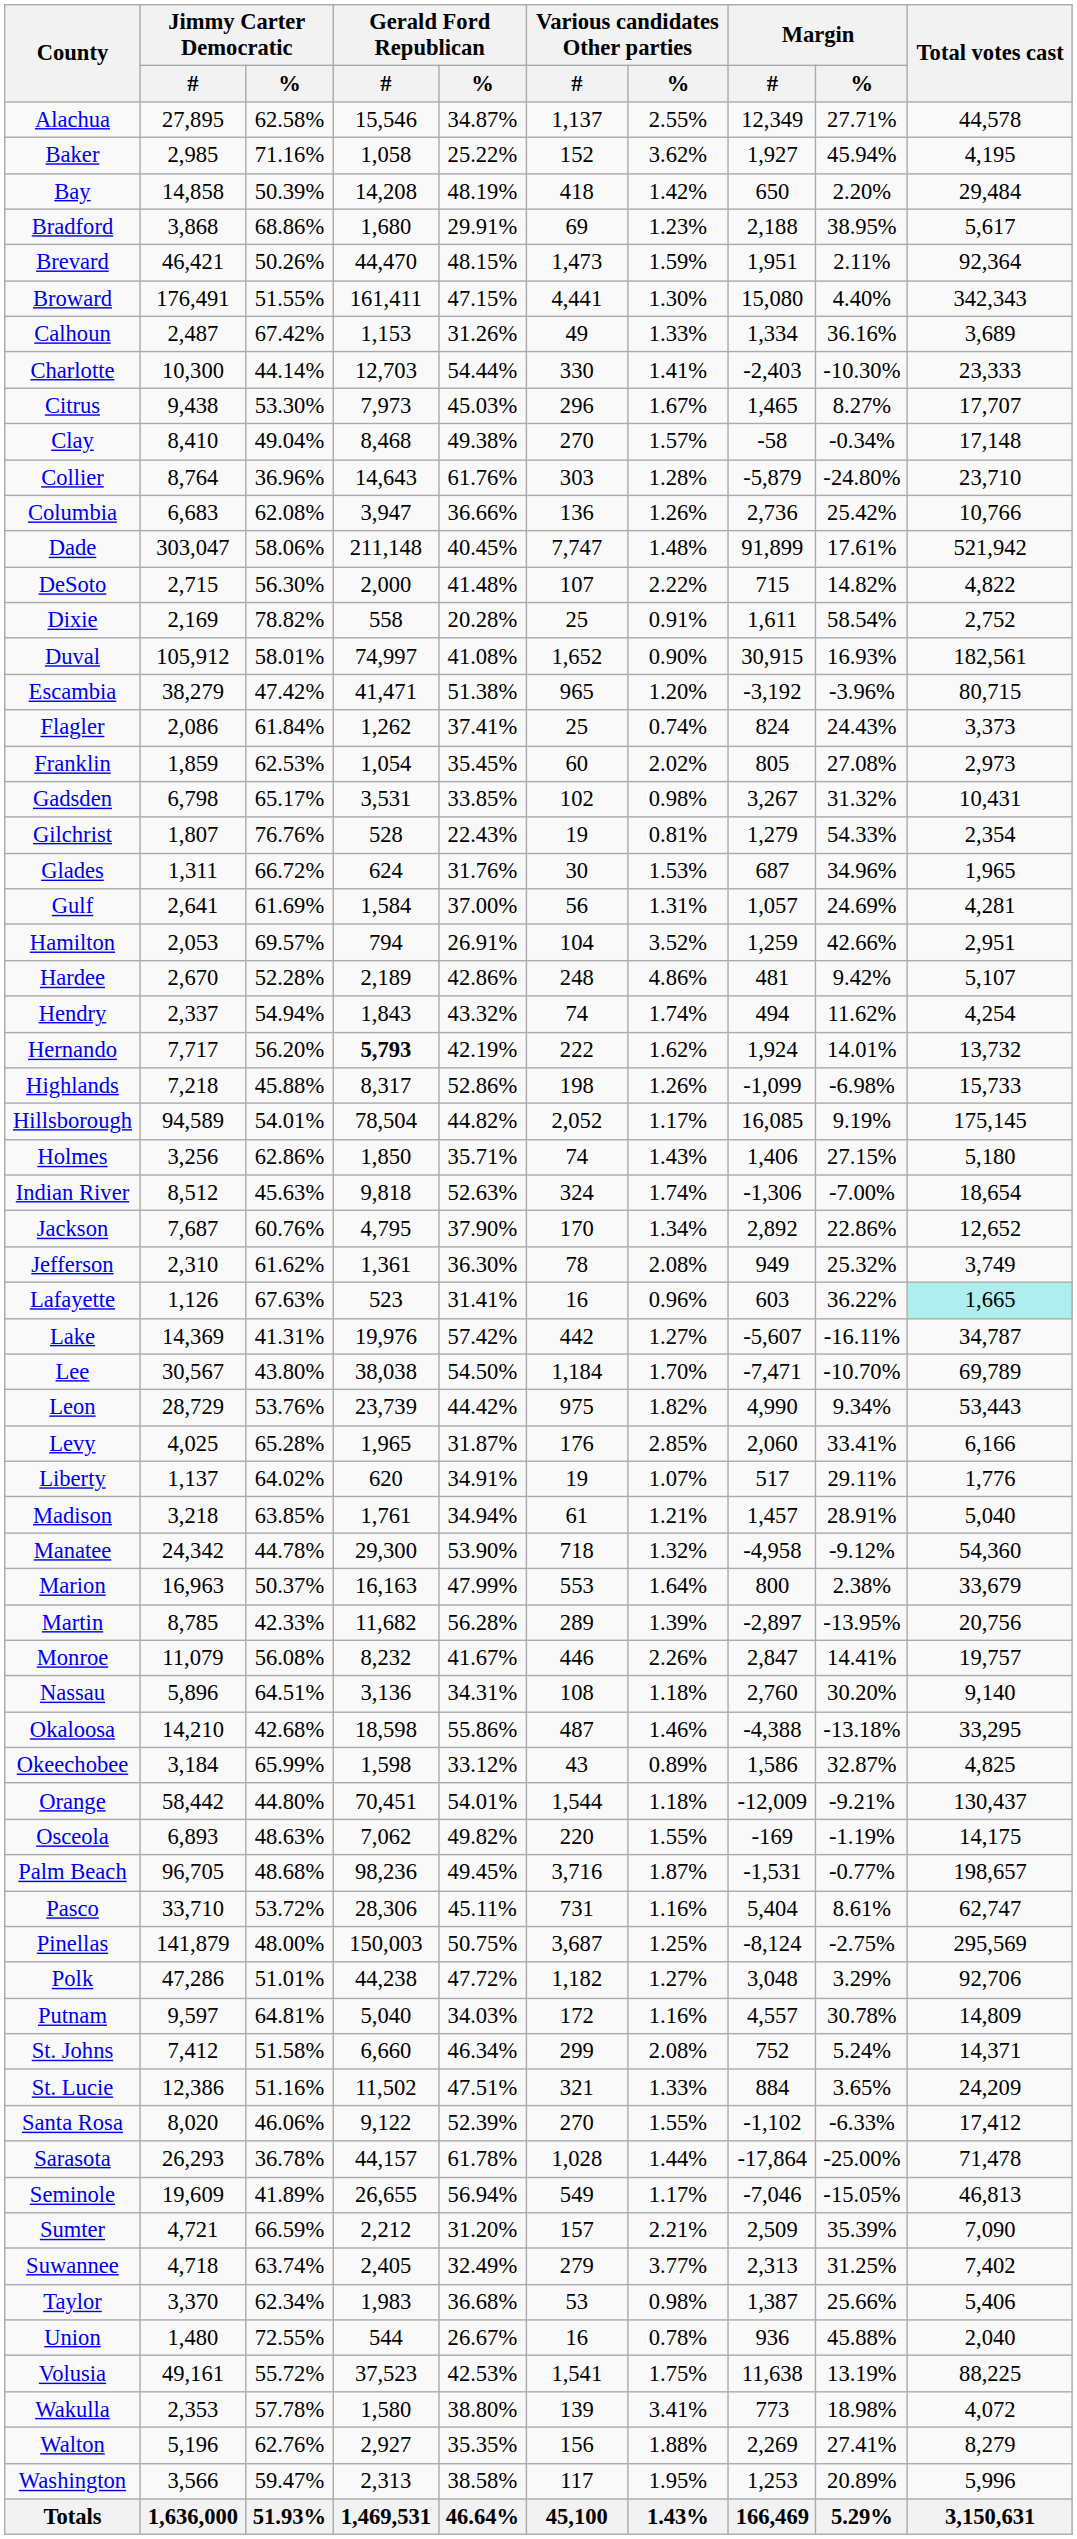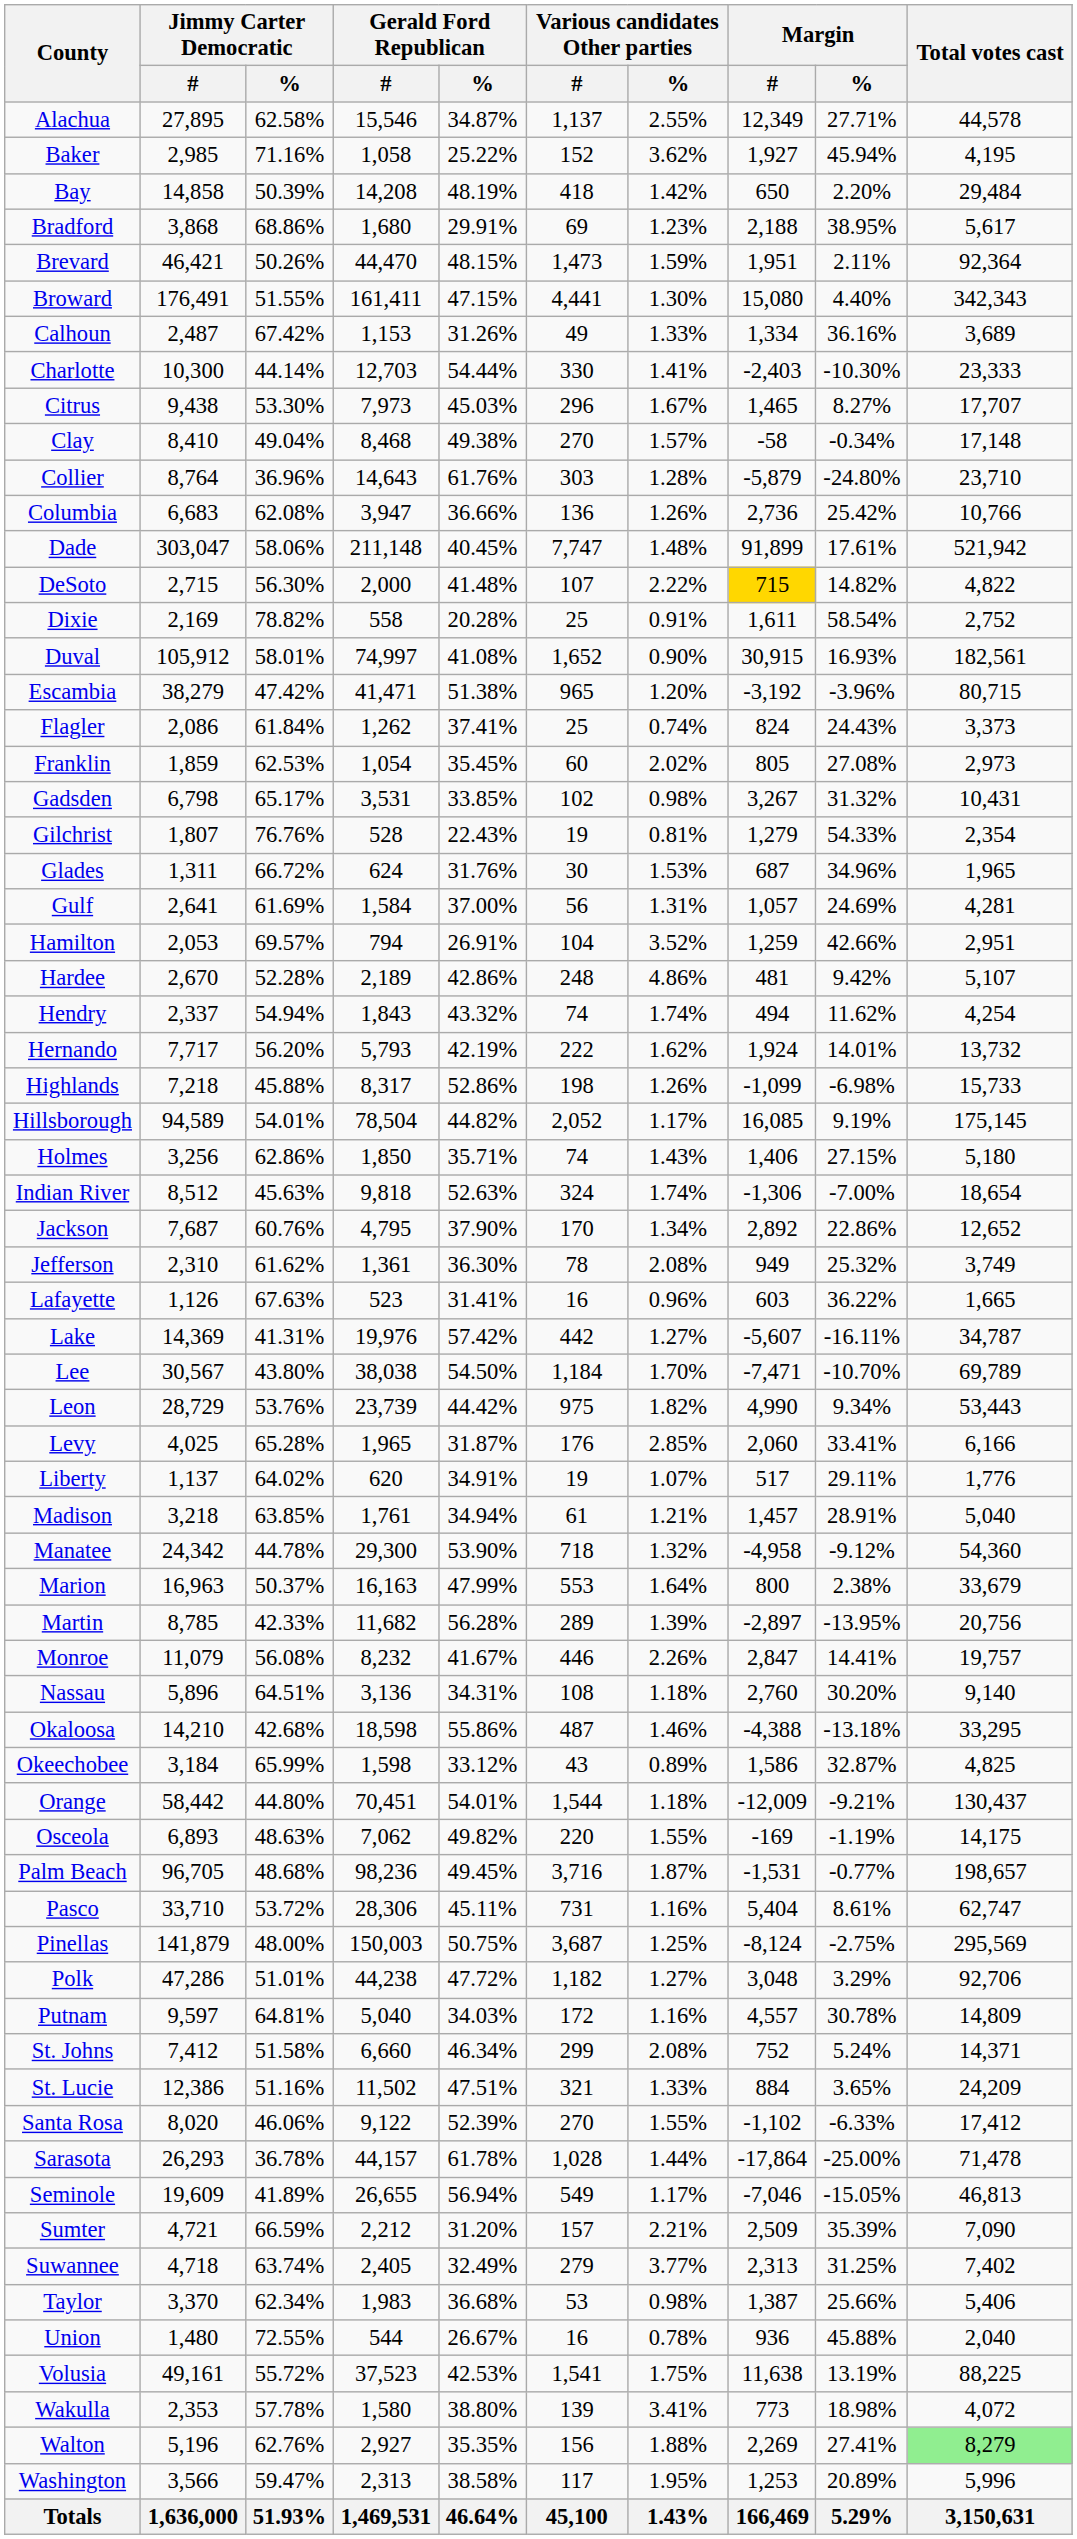(772, 584) no background -> (772, 584) gold background
(386, 1049) bold -> (386, 1049) normal
(990, 1300) paleturquoise background -> (990, 1300) no background
(990, 2444) no background -> (990, 2444) lightgreen background
